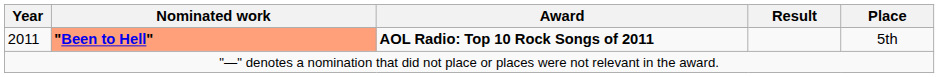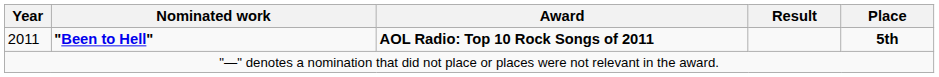(104, 39) lightsalmon background -> (104, 39) no background
(887, 39) normal -> (887, 39) bold
